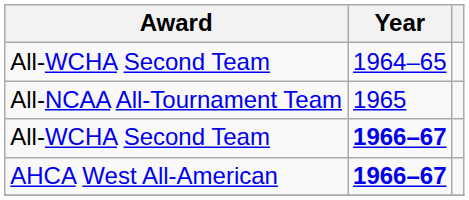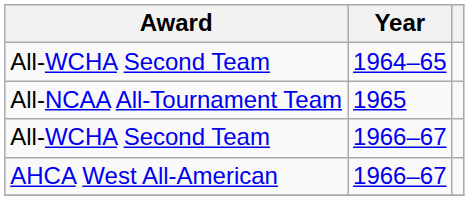(400, 137) bold -> (400, 137) normal
(400, 175) bold -> (400, 175) normal
